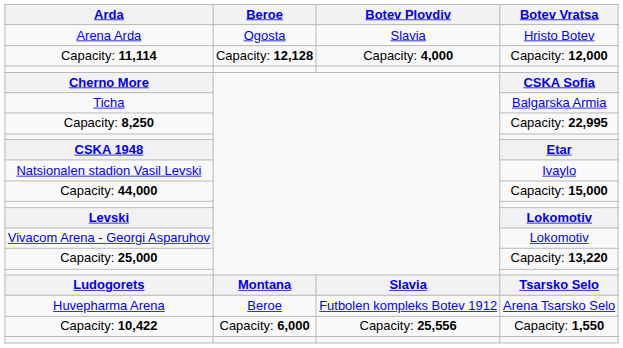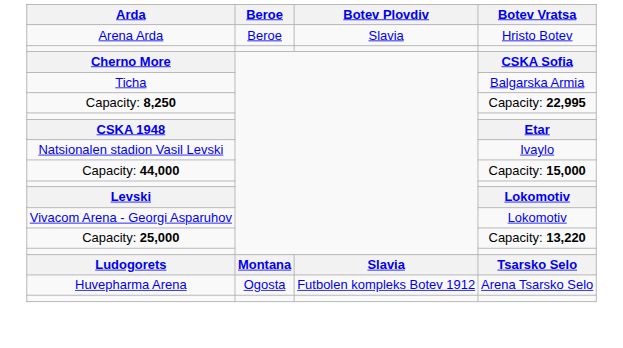(265, 35) Ogosta -> (265, 35) Beroe
- row: (109, 55)
(265, 305) Beroe -> (265, 285) Ogosta
- row: (109, 326)
